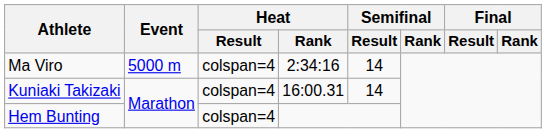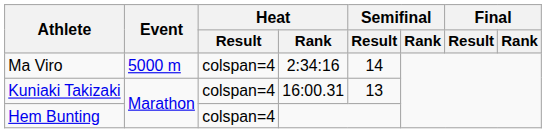(374, 91) 14 -> (374, 91) 13
